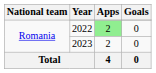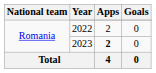(108, 28) lightgreen background -> (108, 28) no background
(108, 44) normal -> (108, 44) bold
